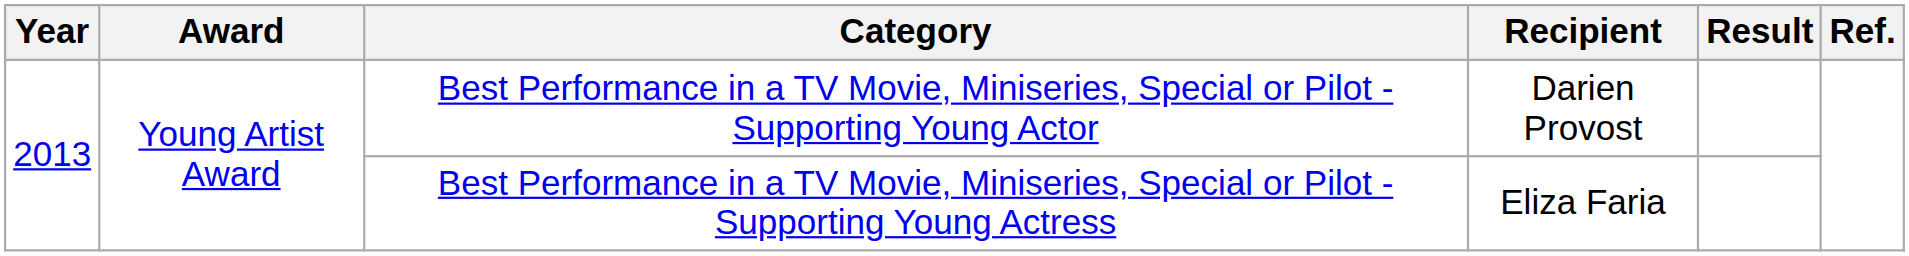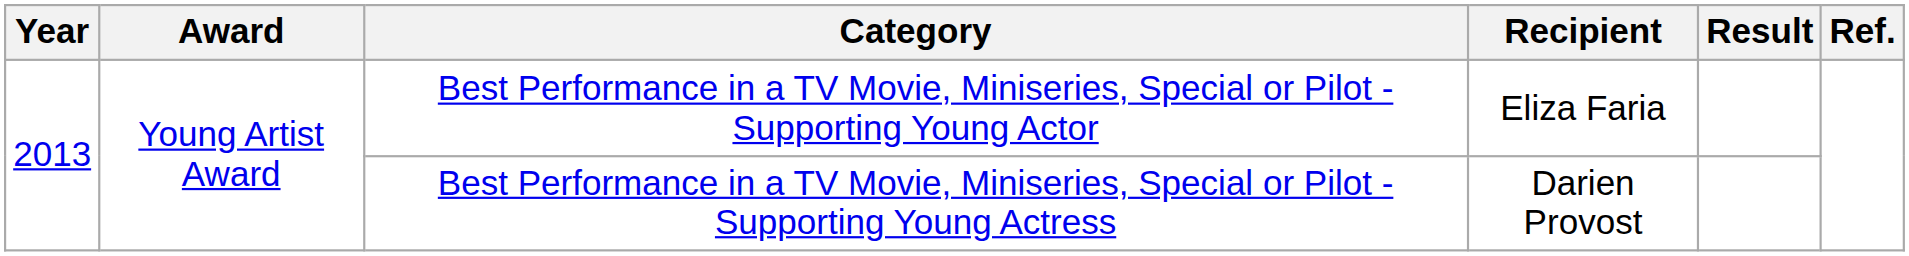(1583, 107) Darien Provost -> (1583, 107) Eliza Faria
(1583, 202) Eliza Faria -> (1583, 202) Darien Provost
